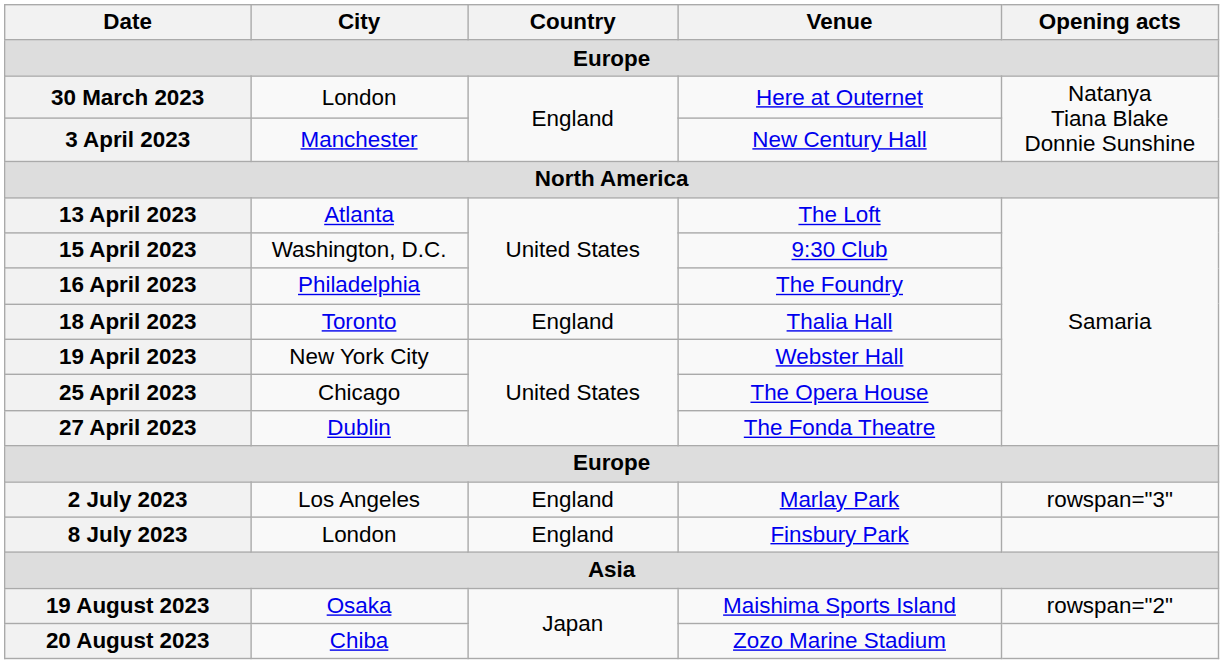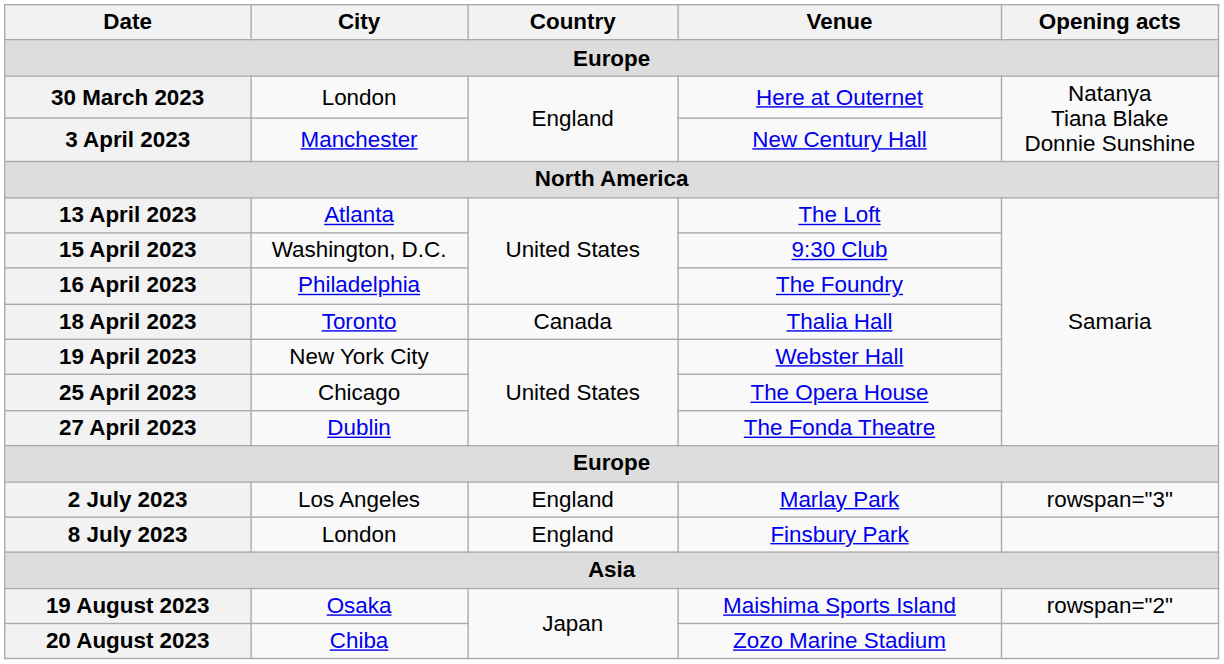(573, 321) England -> (573, 321) Canada
